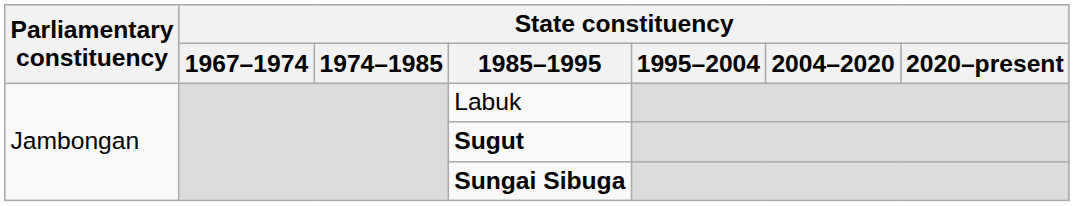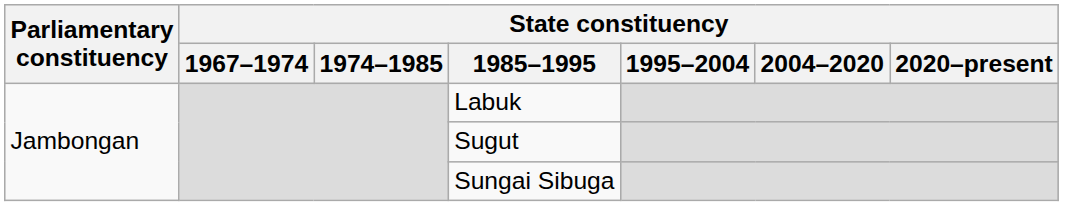(489, 141) bold -> (486, 141) normal
(540, 180) bold -> (534, 180) normal
